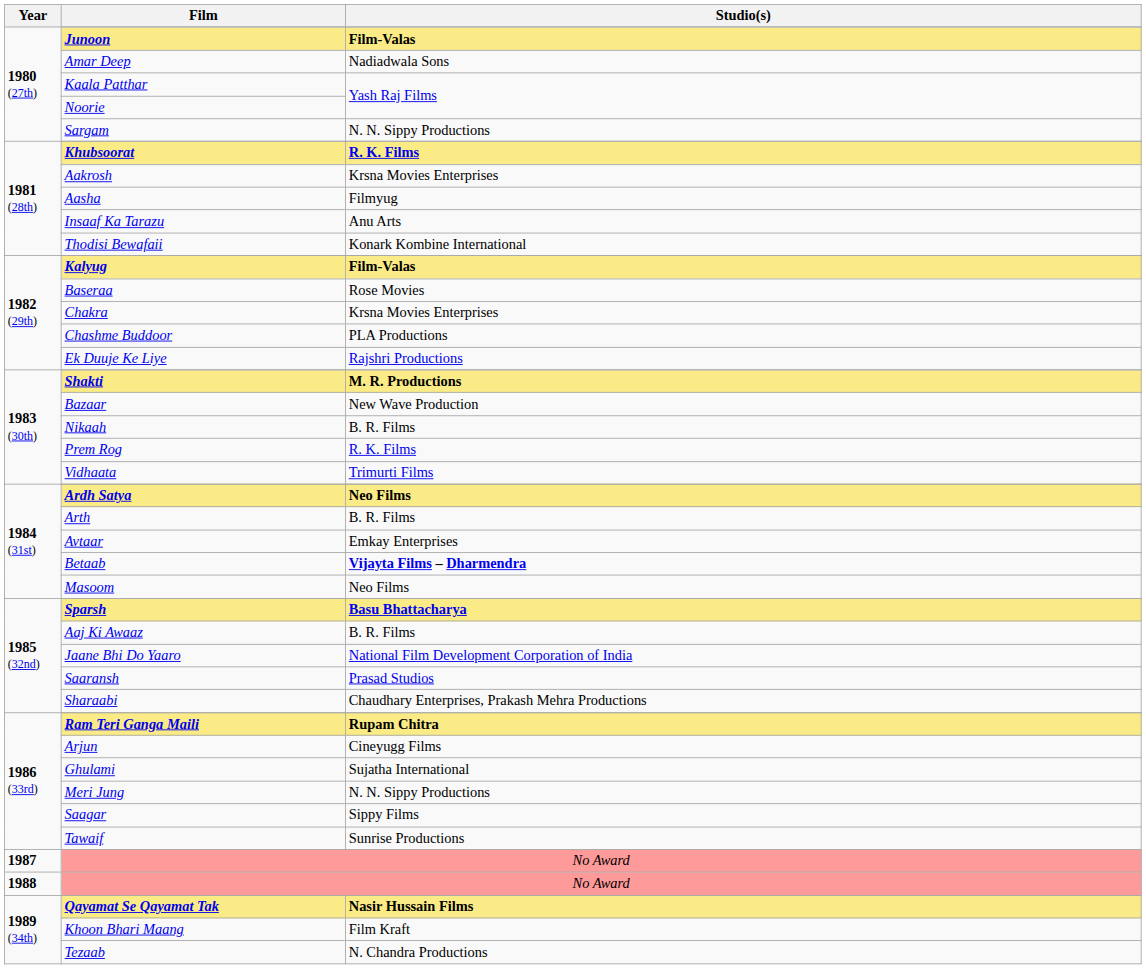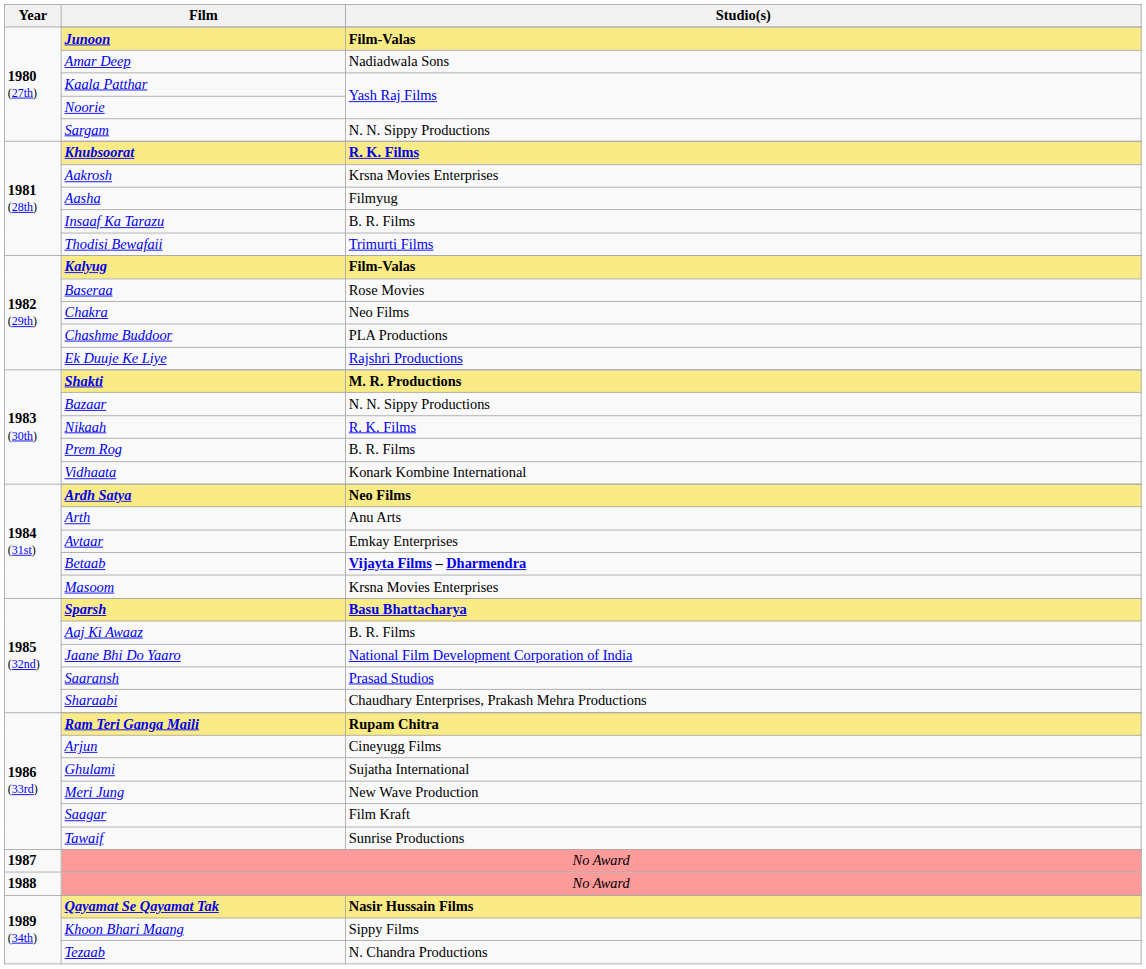(375, 221) Anu Arts -> (382, 221) B. R. Films
(438, 244) Konark Kombine International -> (391, 244) Trimurti Films
(424, 312) Krsna Movies Enterprises -> (379, 312) Neo Films
(414, 404) New Wave Production -> (419, 404) N. N. Sippy Productions
(382, 426) B. R. Films -> (382, 426) R. K. Films
(382, 449) R. K. Films -> (382, 449) B. R. Films
(391, 472) Trimurti Films -> (438, 472) Konark Kombine International
(382, 518) B. R. Films -> (375, 518) Anu Arts
(379, 586) Neo Films -> (424, 586) Krsna Movies Enterprises
(419, 792) N. N. Sippy Productions -> (414, 792) New Wave Production
(384, 815) Sippy Films -> (379, 815) Film Kraft
(379, 929) Film Kraft -> (384, 929) Sippy Films
